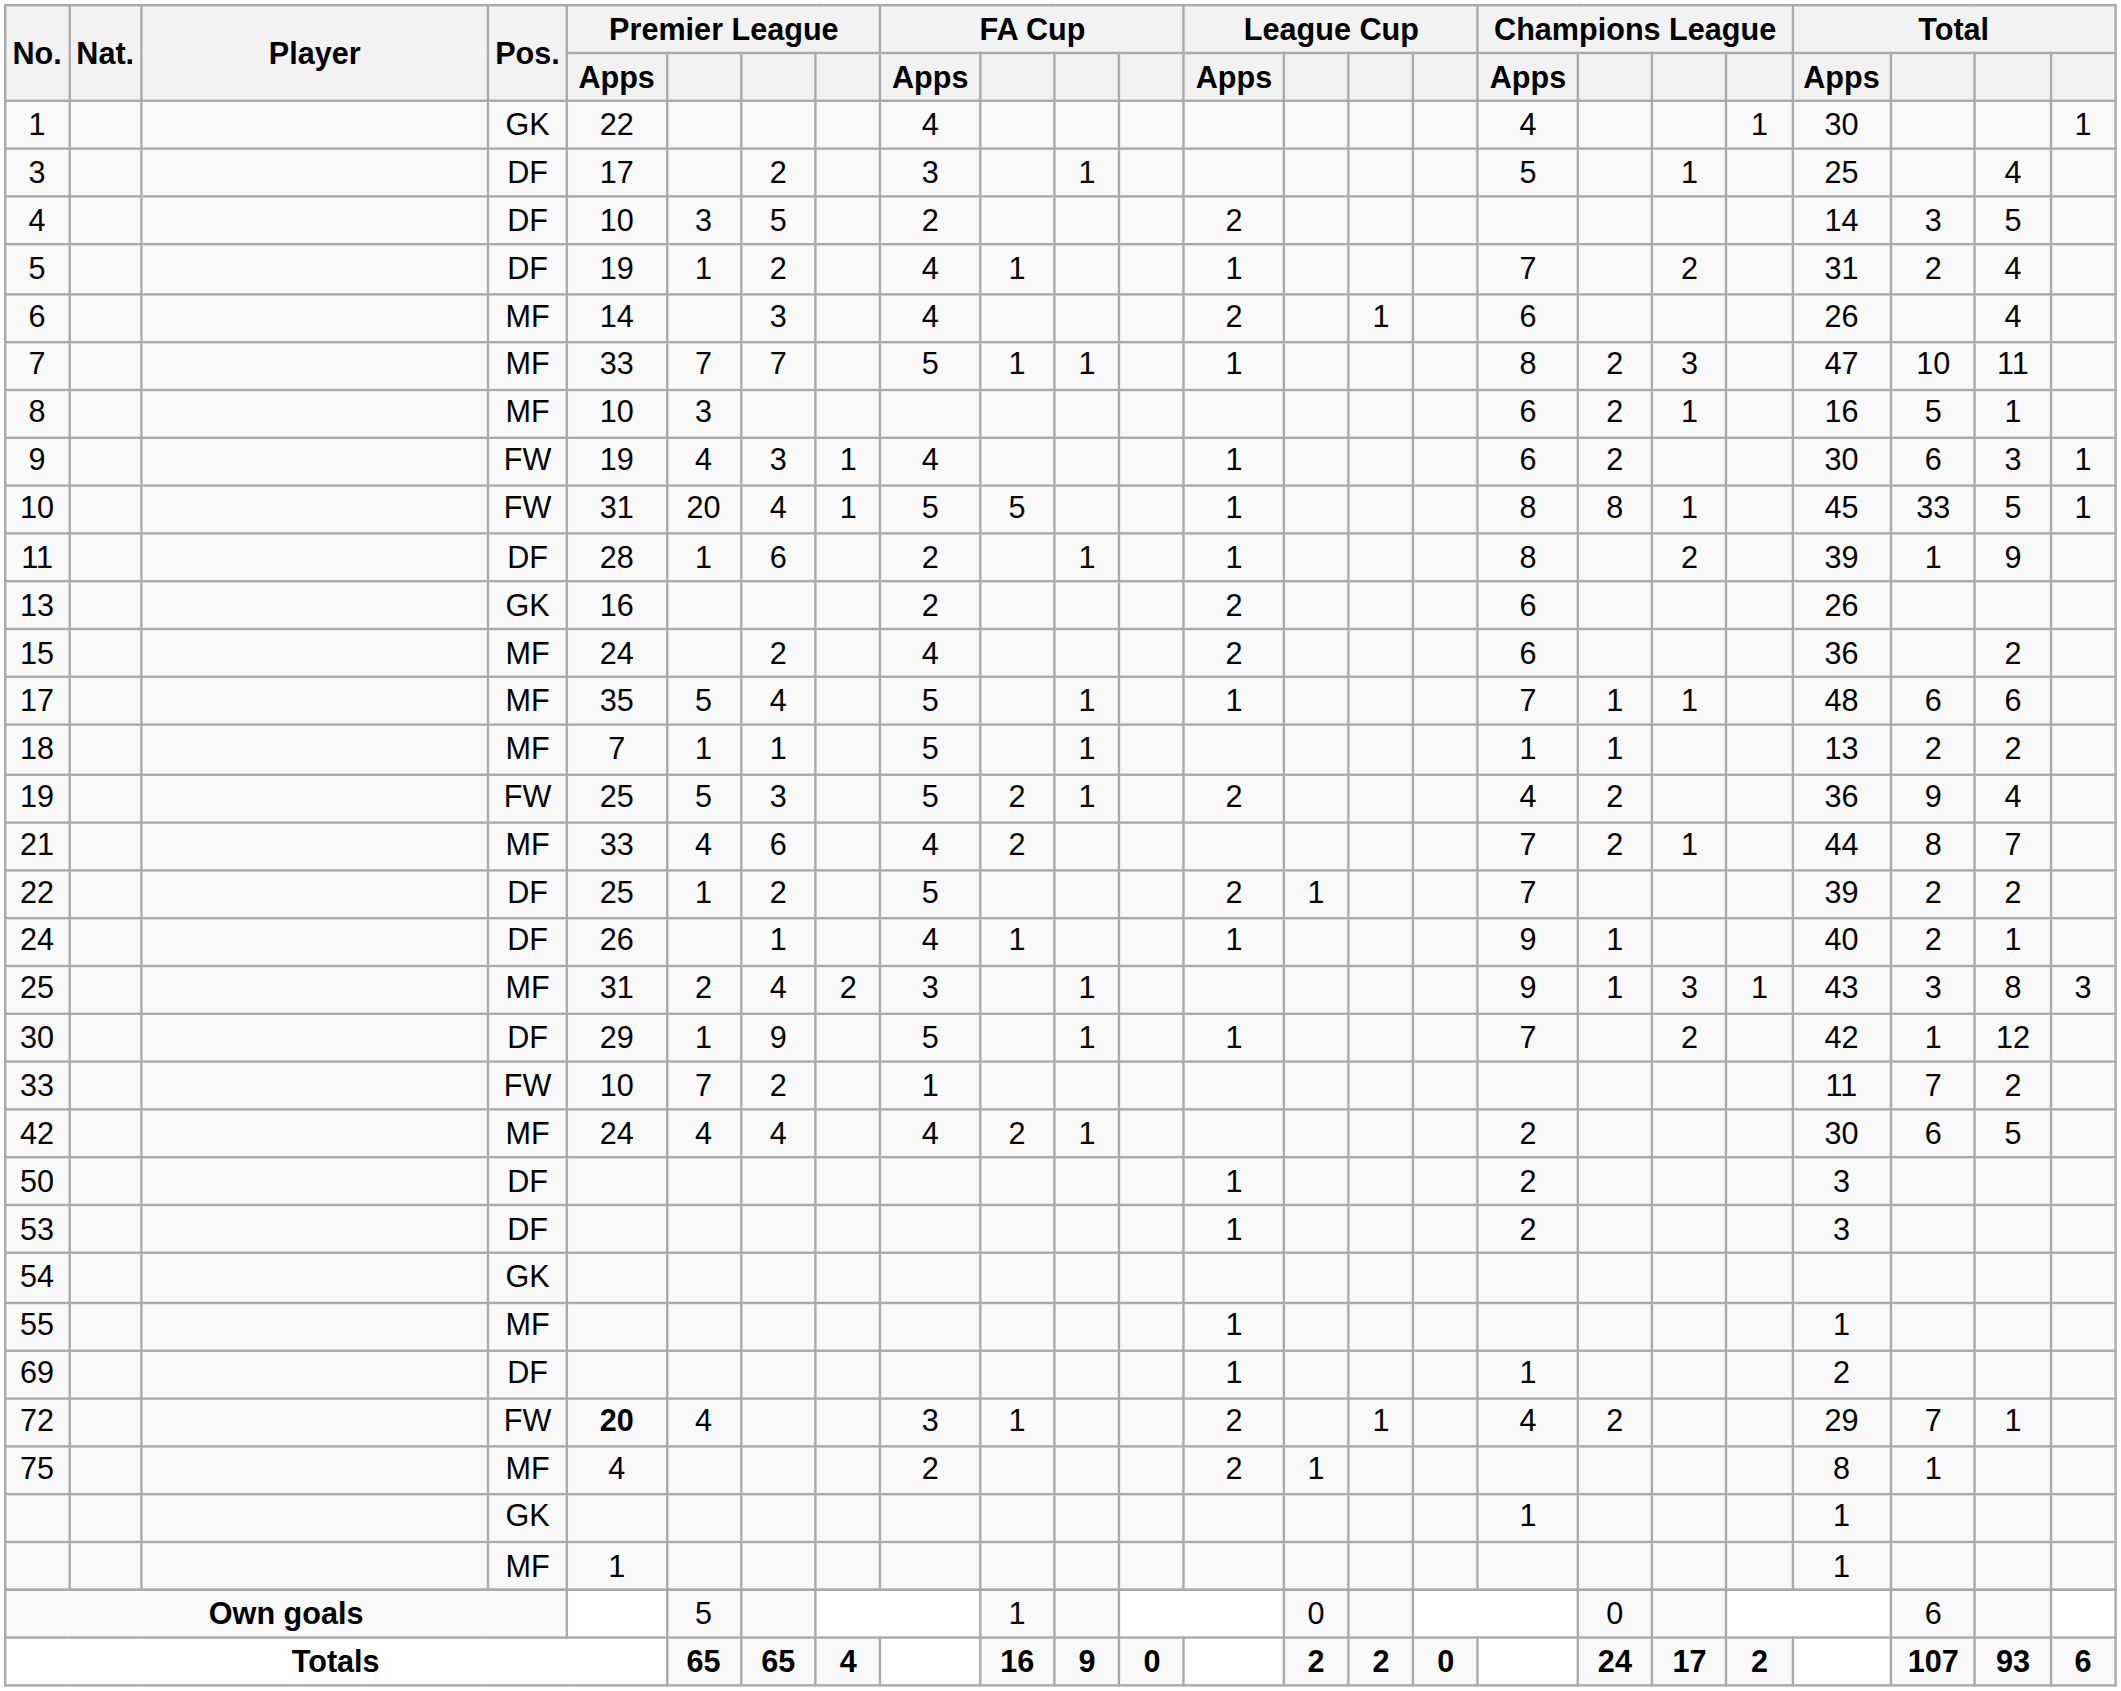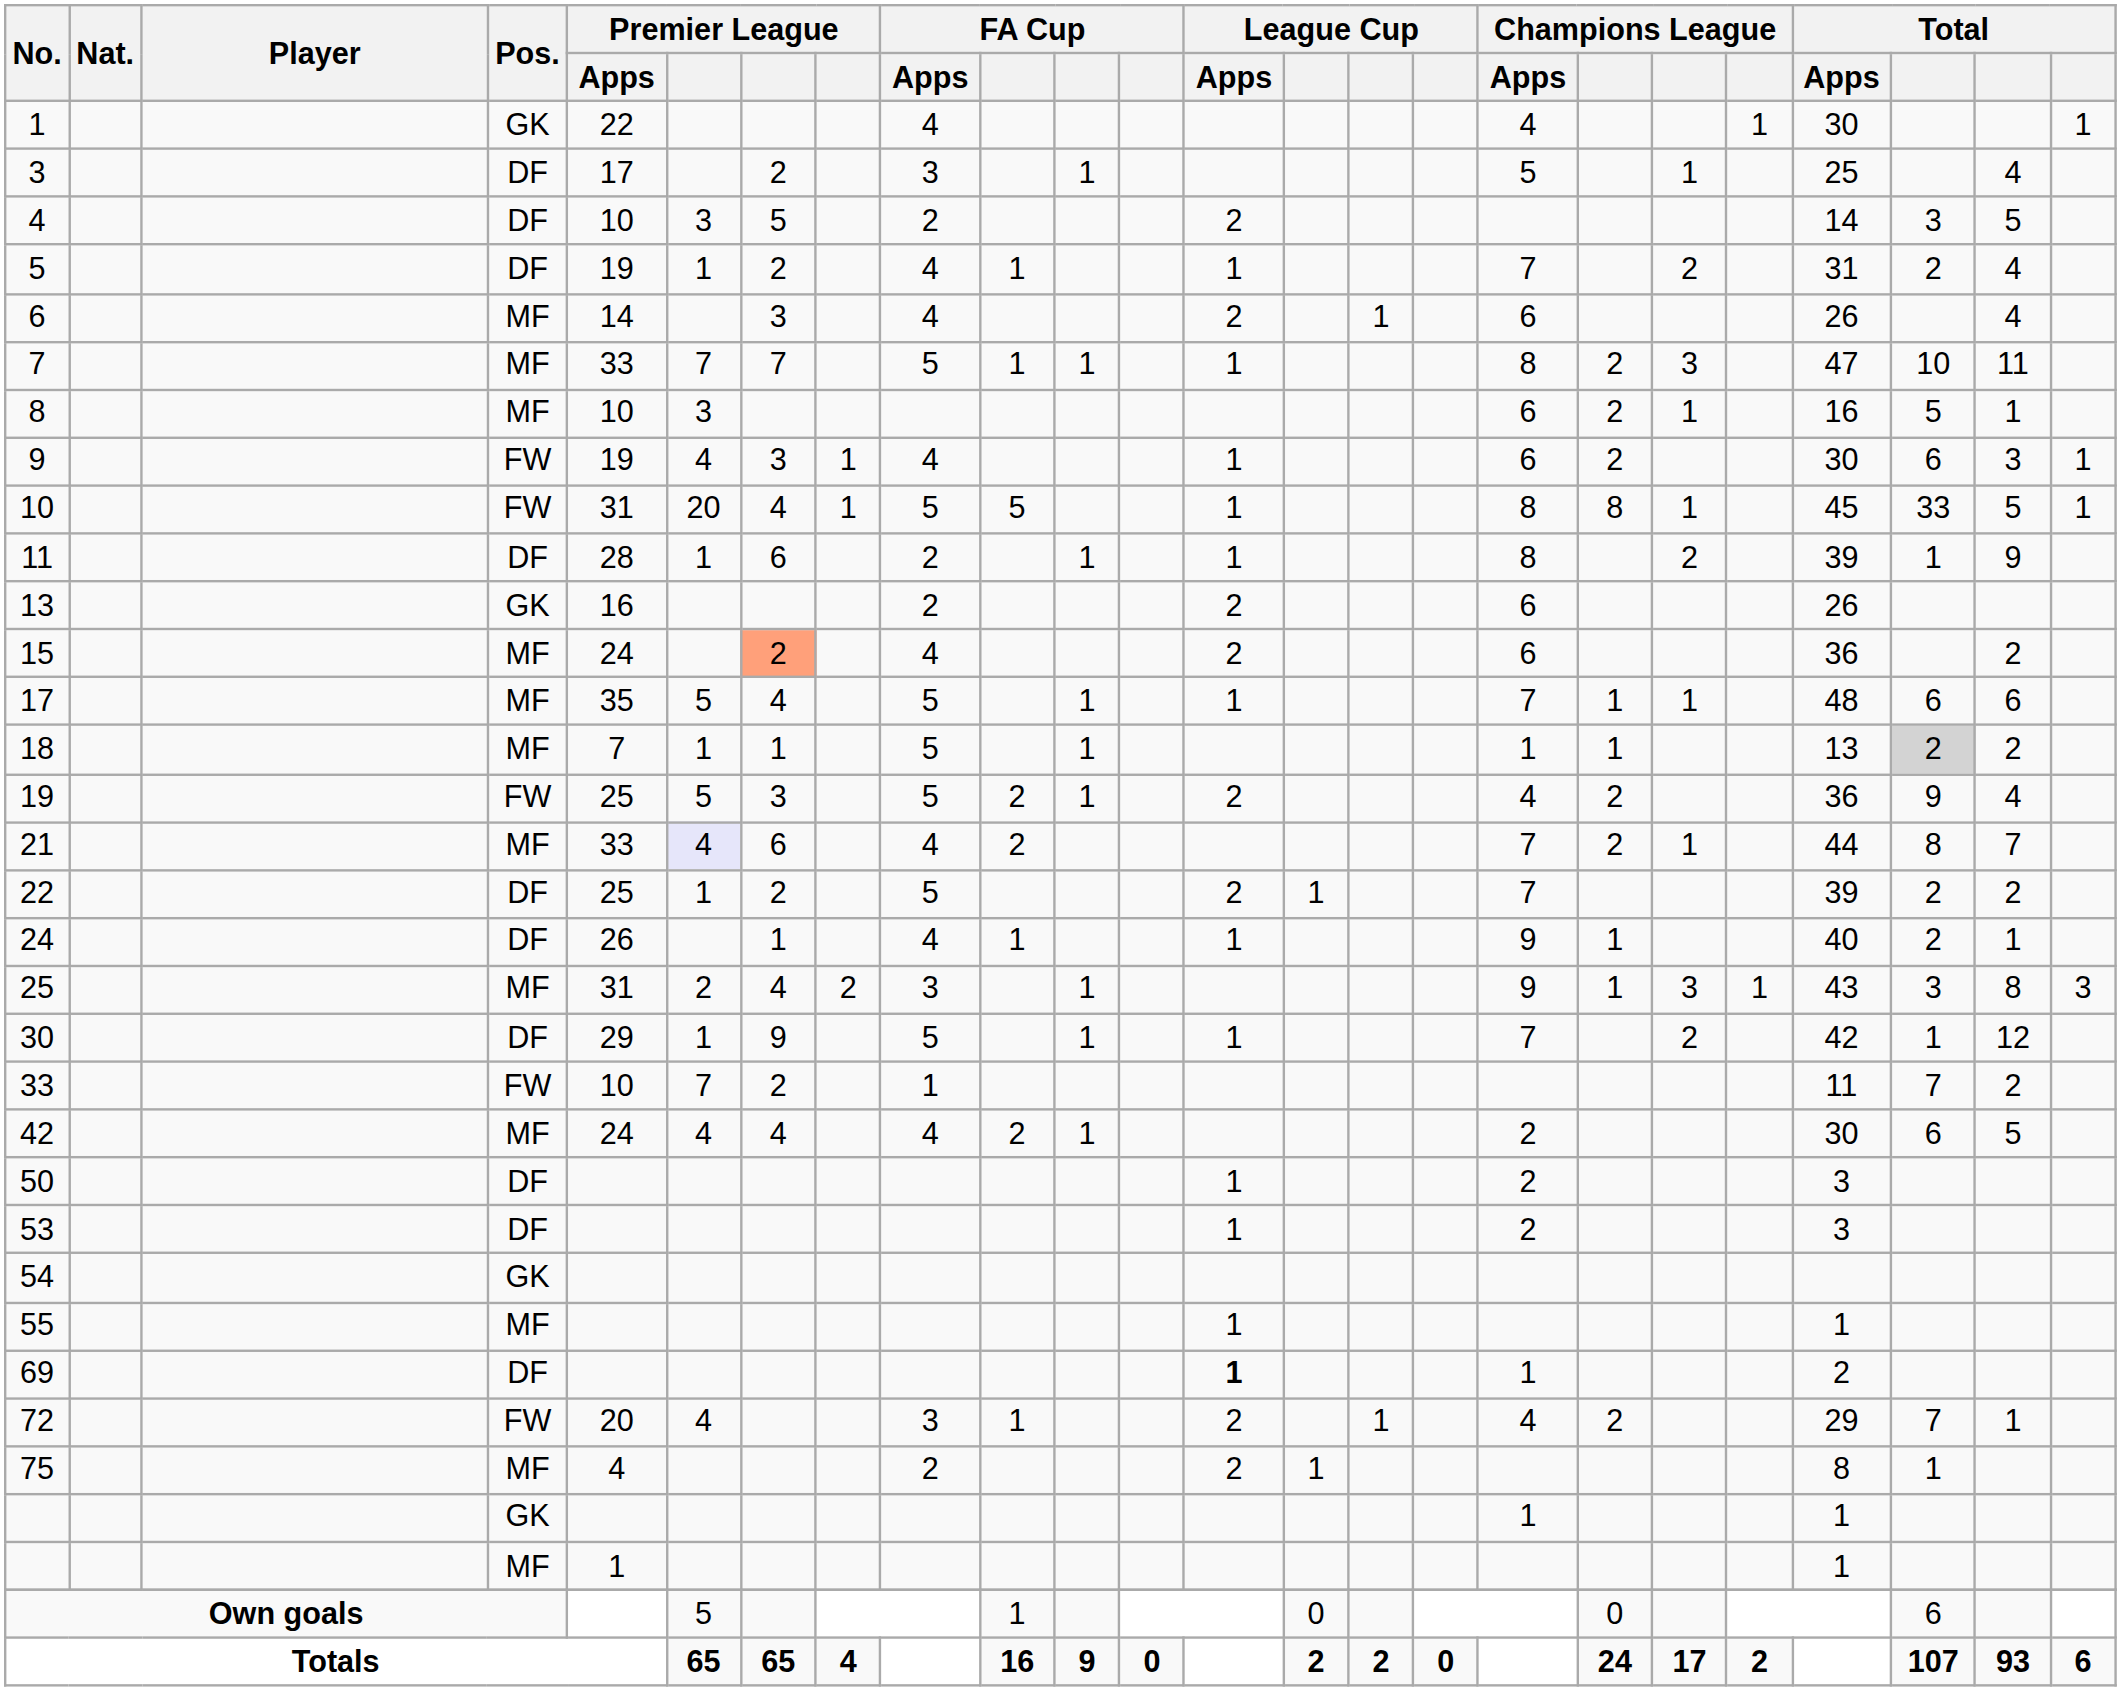(778, 652) no background -> (778, 652) lightsalmon background
(1933, 748) no background -> (1933, 748) lightgrey background
(704, 844) no background -> (704, 844) lavender background
(1234, 1372) normal -> (1234, 1372) bold
(617, 1421) bold -> (617, 1421) normal
